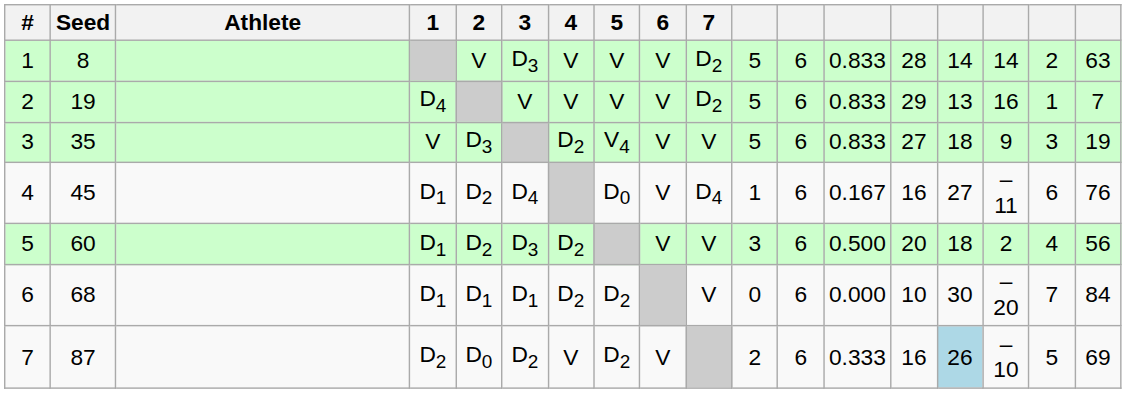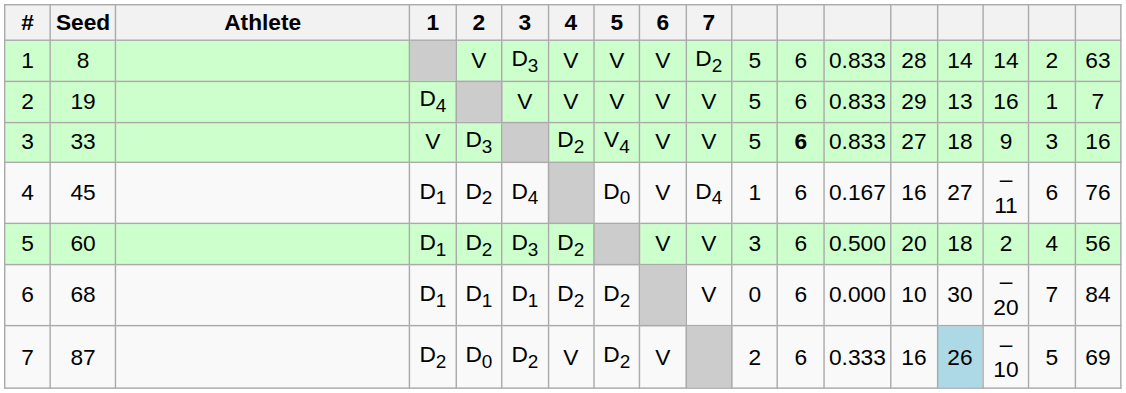(709, 102) D2 -> (709, 101) V
(83, 141) 35 -> (83, 141) 33
(801, 141) normal -> (801, 141) bold
(1098, 141) 19 -> (1098, 141) 16
